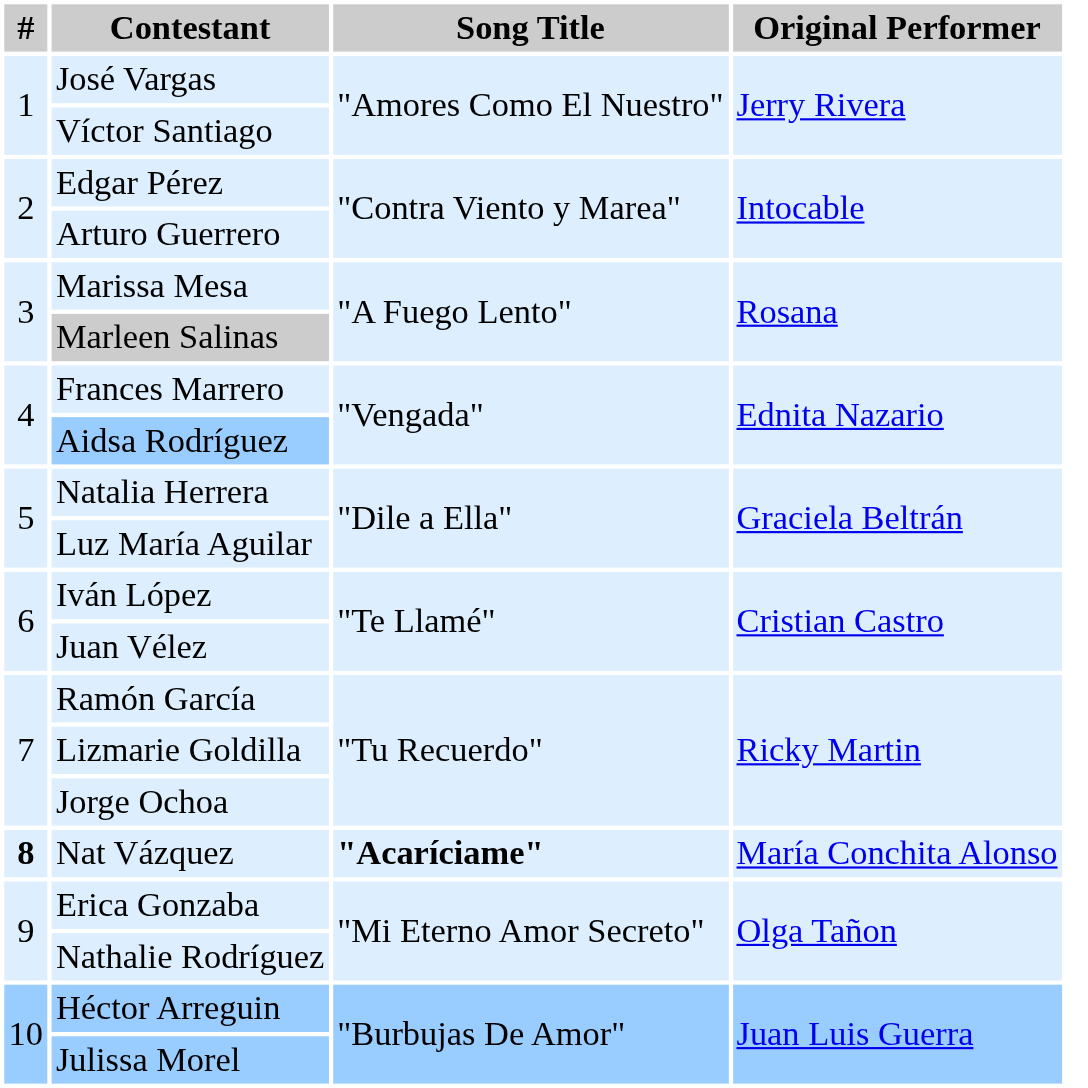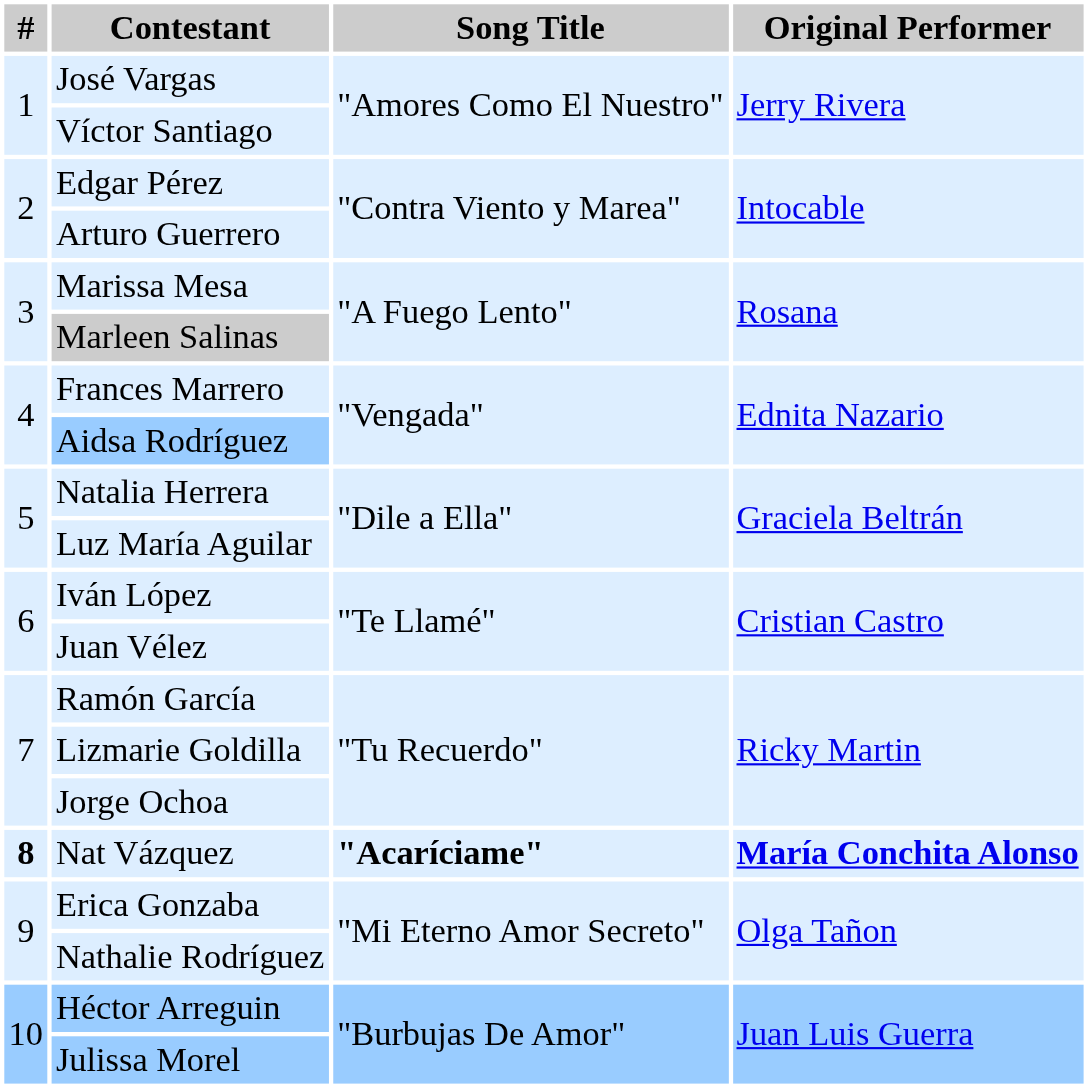(897, 852) normal -> (908, 852) bold
